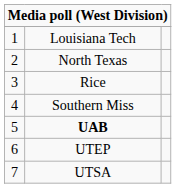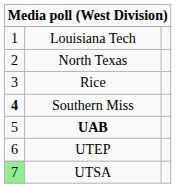(14, 105) normal -> (14, 105) bold
(14, 172) no background -> (14, 172) lightgreen background
